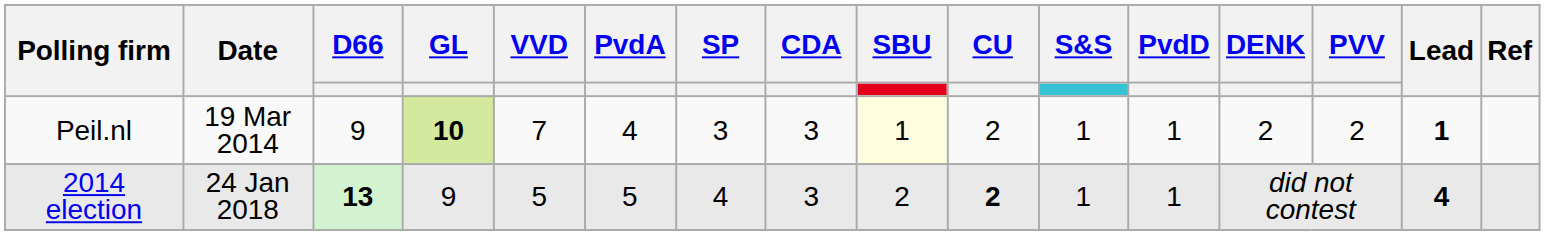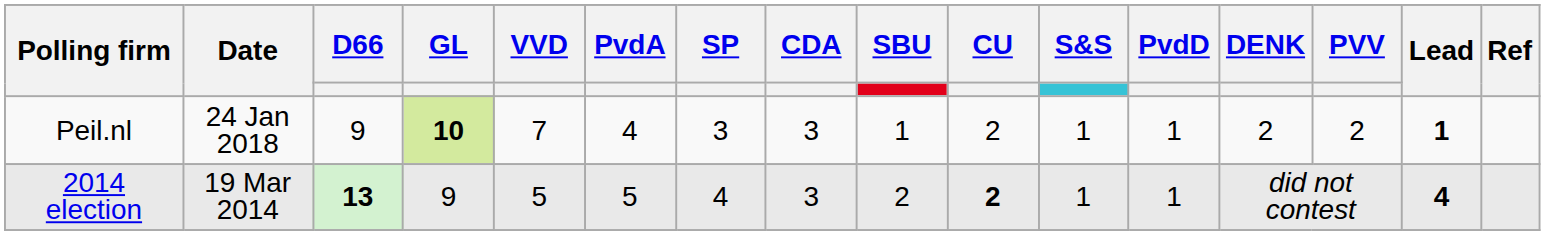(248, 130) 19 Mar 2014 -> (248, 130) 24 Jan 2018
(902, 130) lightyellow background -> (902, 130) no background
(248, 197) 24 Jan 2018 -> (248, 197) 19 Mar 2014
